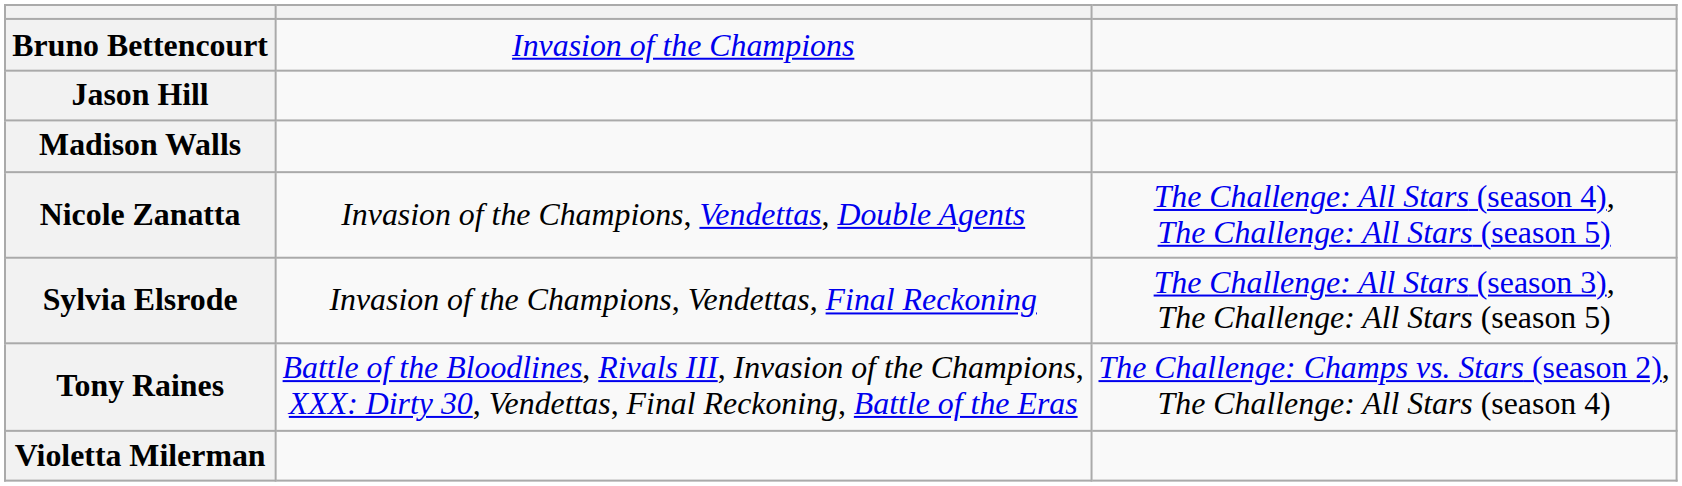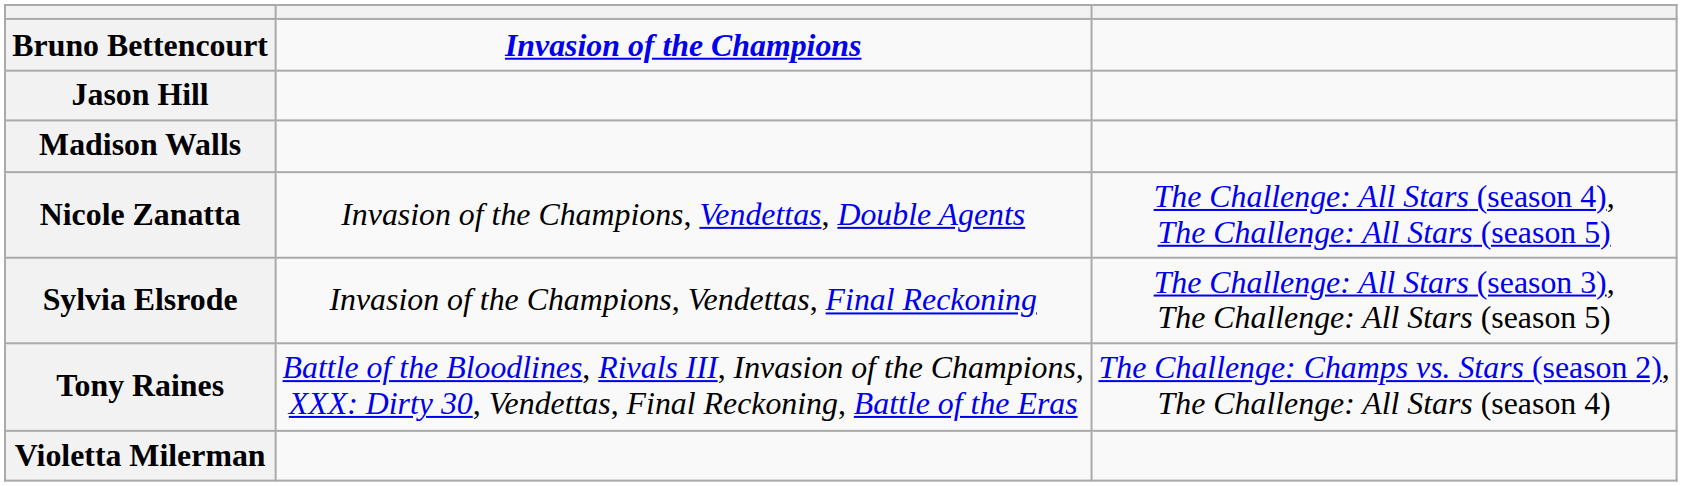(683, 44) normal -> (683, 44) bold
